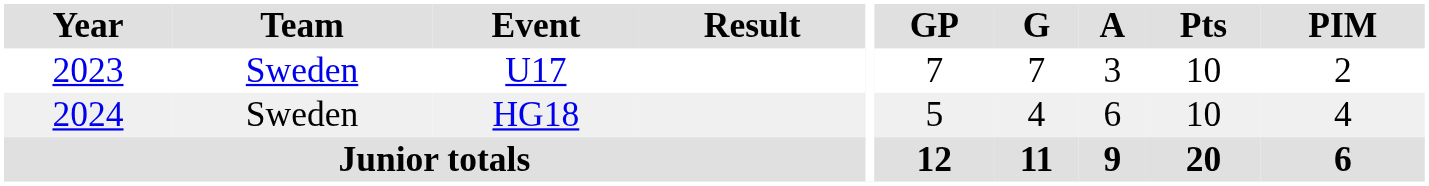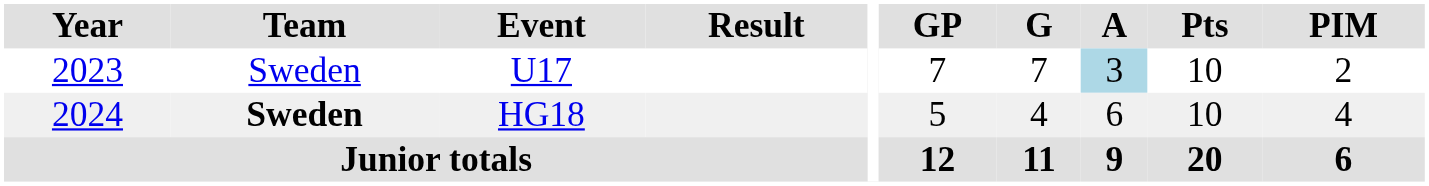(1112, 69) no background -> (1114, 69) lightblue background
(302, 114) normal -> (305, 114) bold
